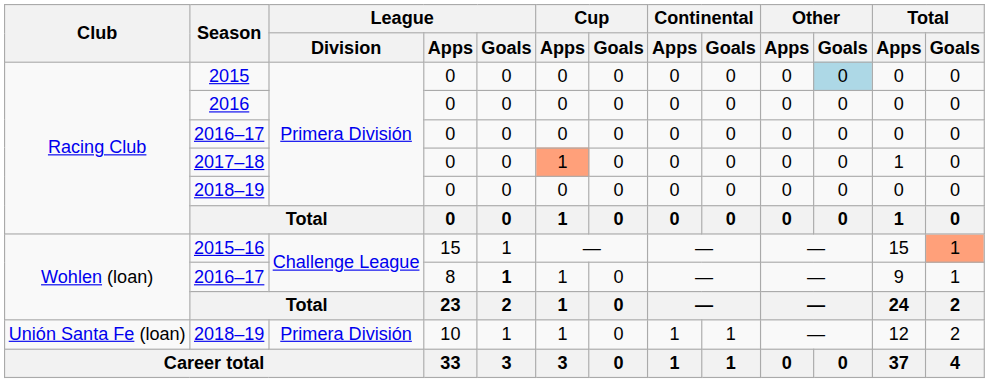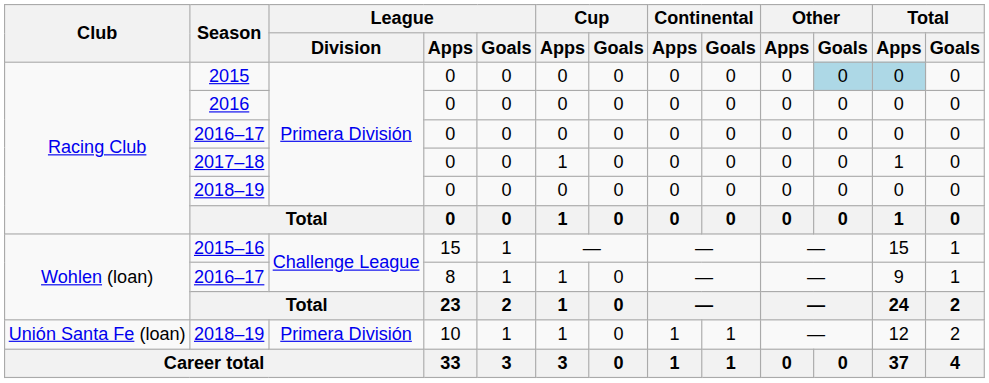(899, 76) no background -> (899, 76) lightblue background
(563, 162) lightsalmon background -> (563, 162) no background
(955, 248) lightsalmon background -> (955, 248) no background
(506, 276) bold -> (506, 276) normal
